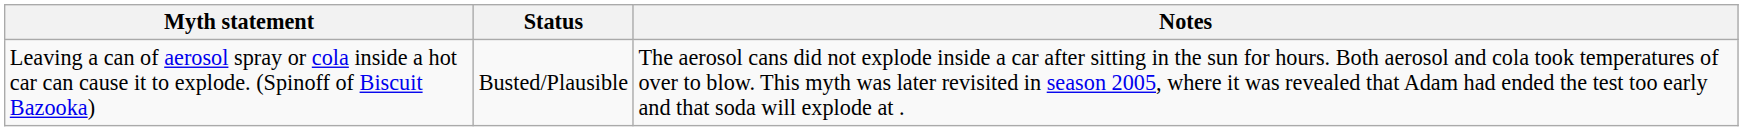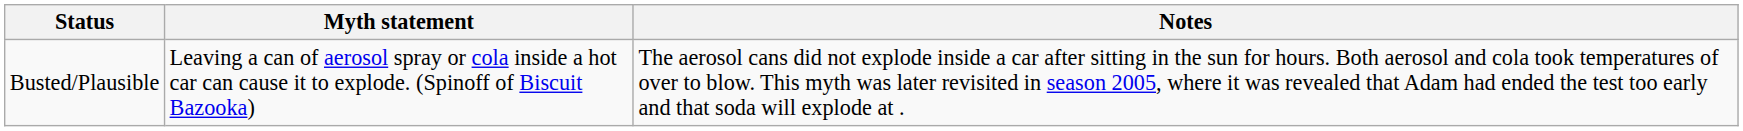columns swapped: (239, 22) <-> (553, 22)
